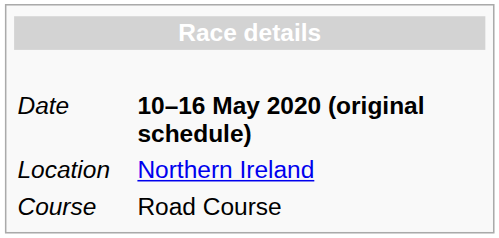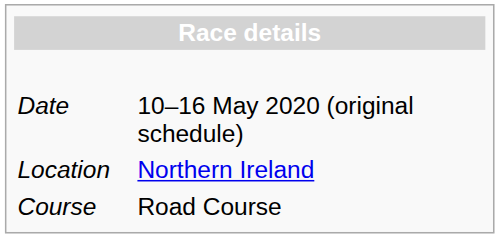(281, 120) bold -> (276, 120) normal
